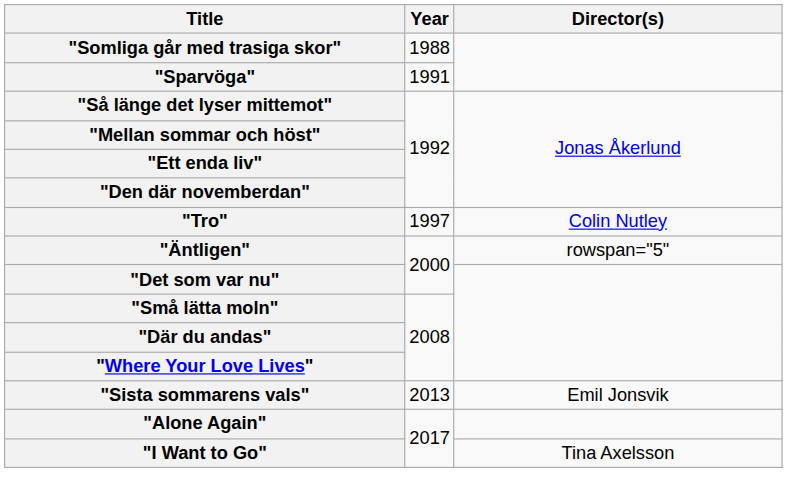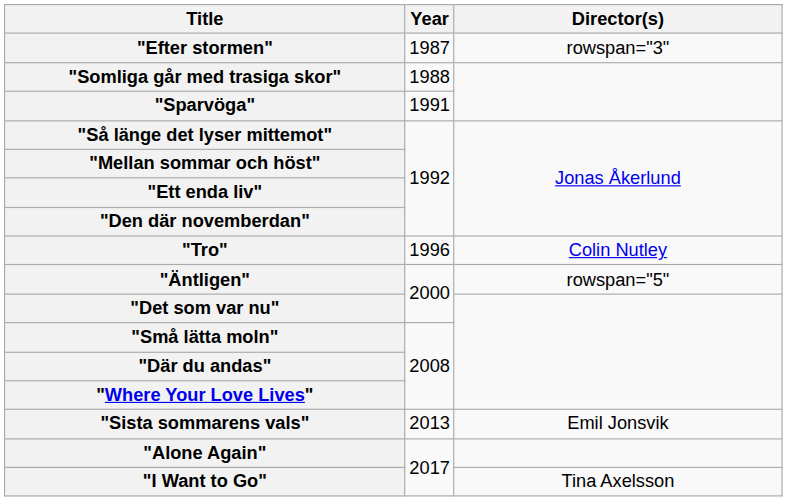+ row: (205, 47)
(430, 221) 1997 -> (430, 250) 1996
